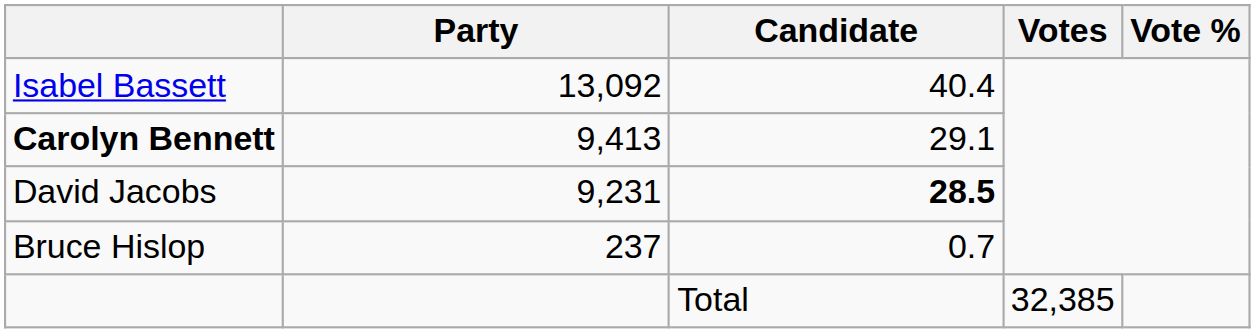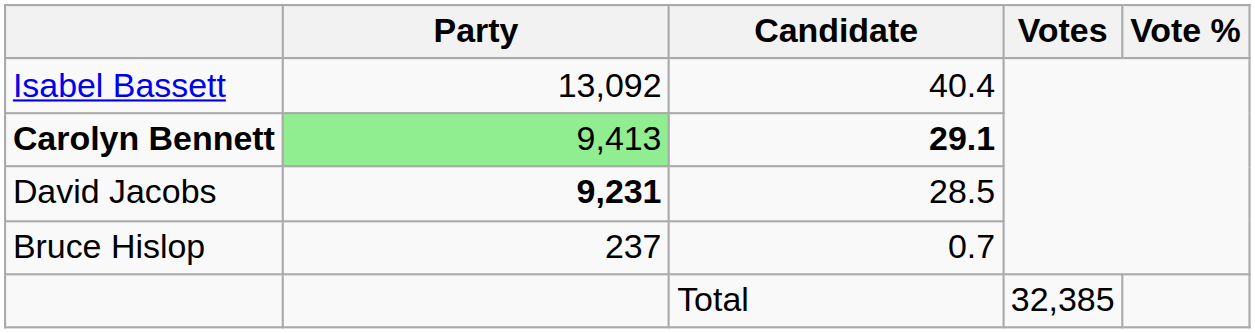(619, 138) no background -> (619, 138) lightgreen background
(962, 138) normal -> (962, 138) bold
(619, 192) normal -> (619, 192) bold
(962, 192) bold -> (962, 192) normal
